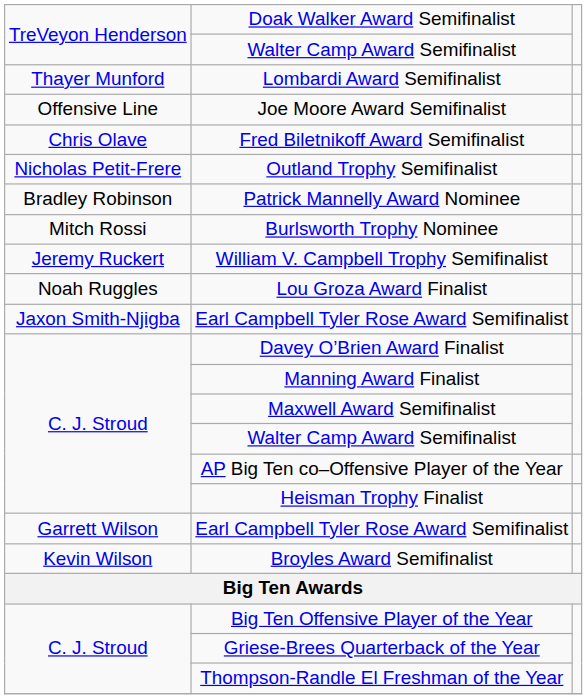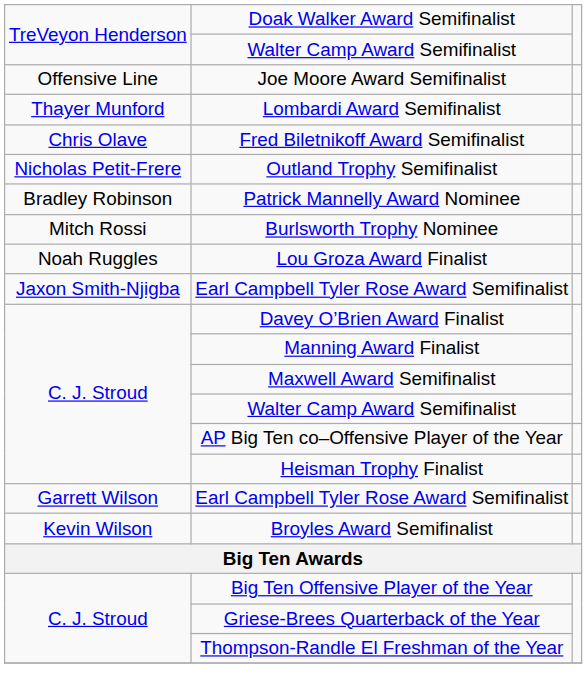rows swapped: (98, 79) <-> (98, 109)
- row: (98, 259)
